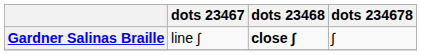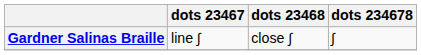(273, 38) bold -> (272, 38) normal
